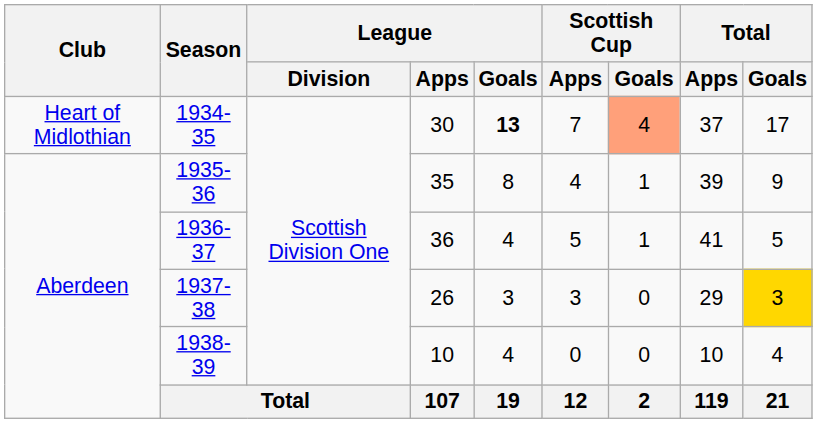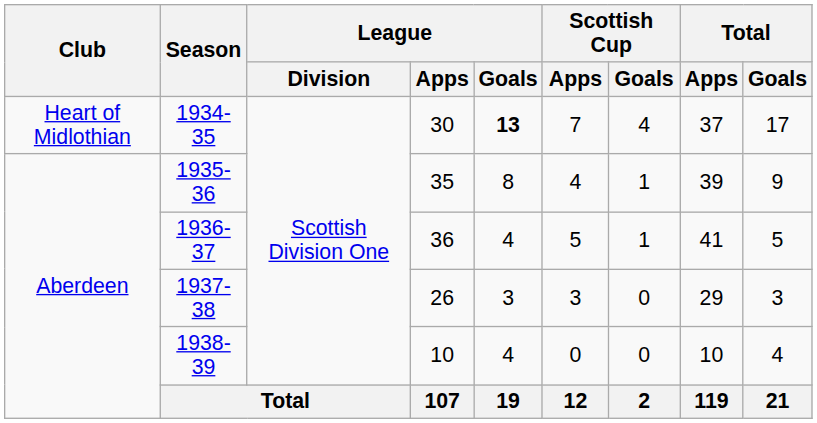(644, 124) lightsalmon background -> (644, 124) no background
(777, 297) gold background -> (777, 297) no background
